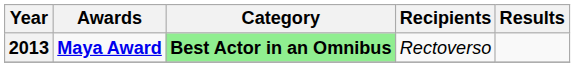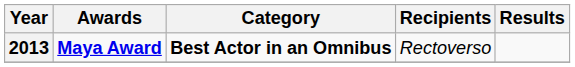(281, 47) lightgreen background -> (281, 47) no background
